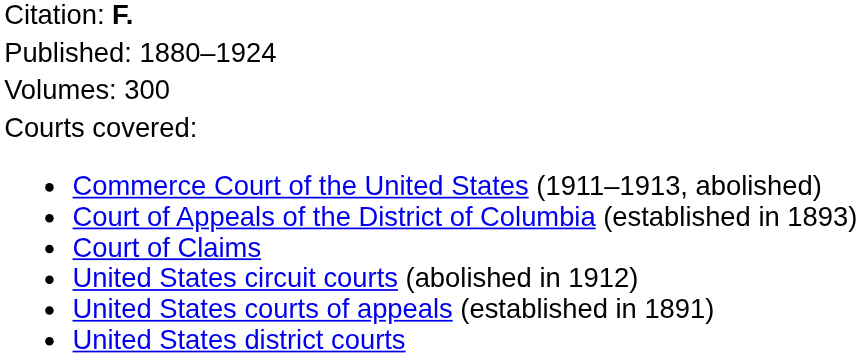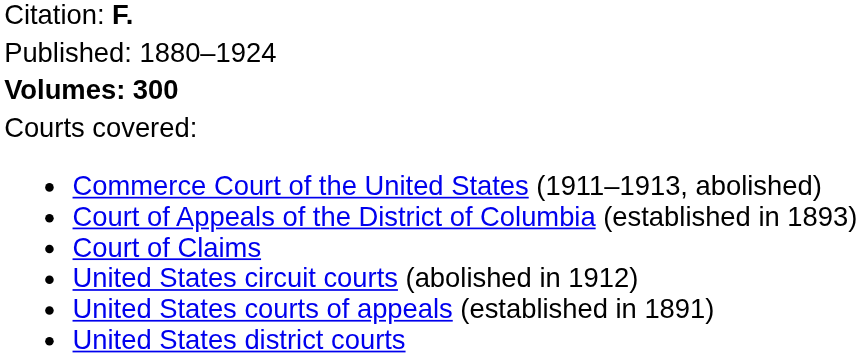(87, 90) normal -> (91, 90) bold
